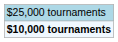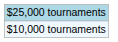(59, 29) bold -> (56, 29) normal
